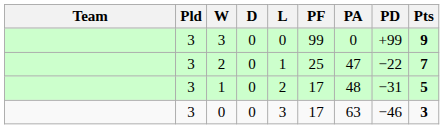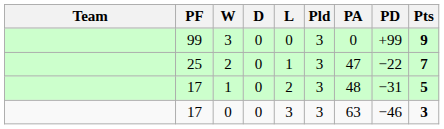columns swapped: (191, 16) <-> (316, 16)
